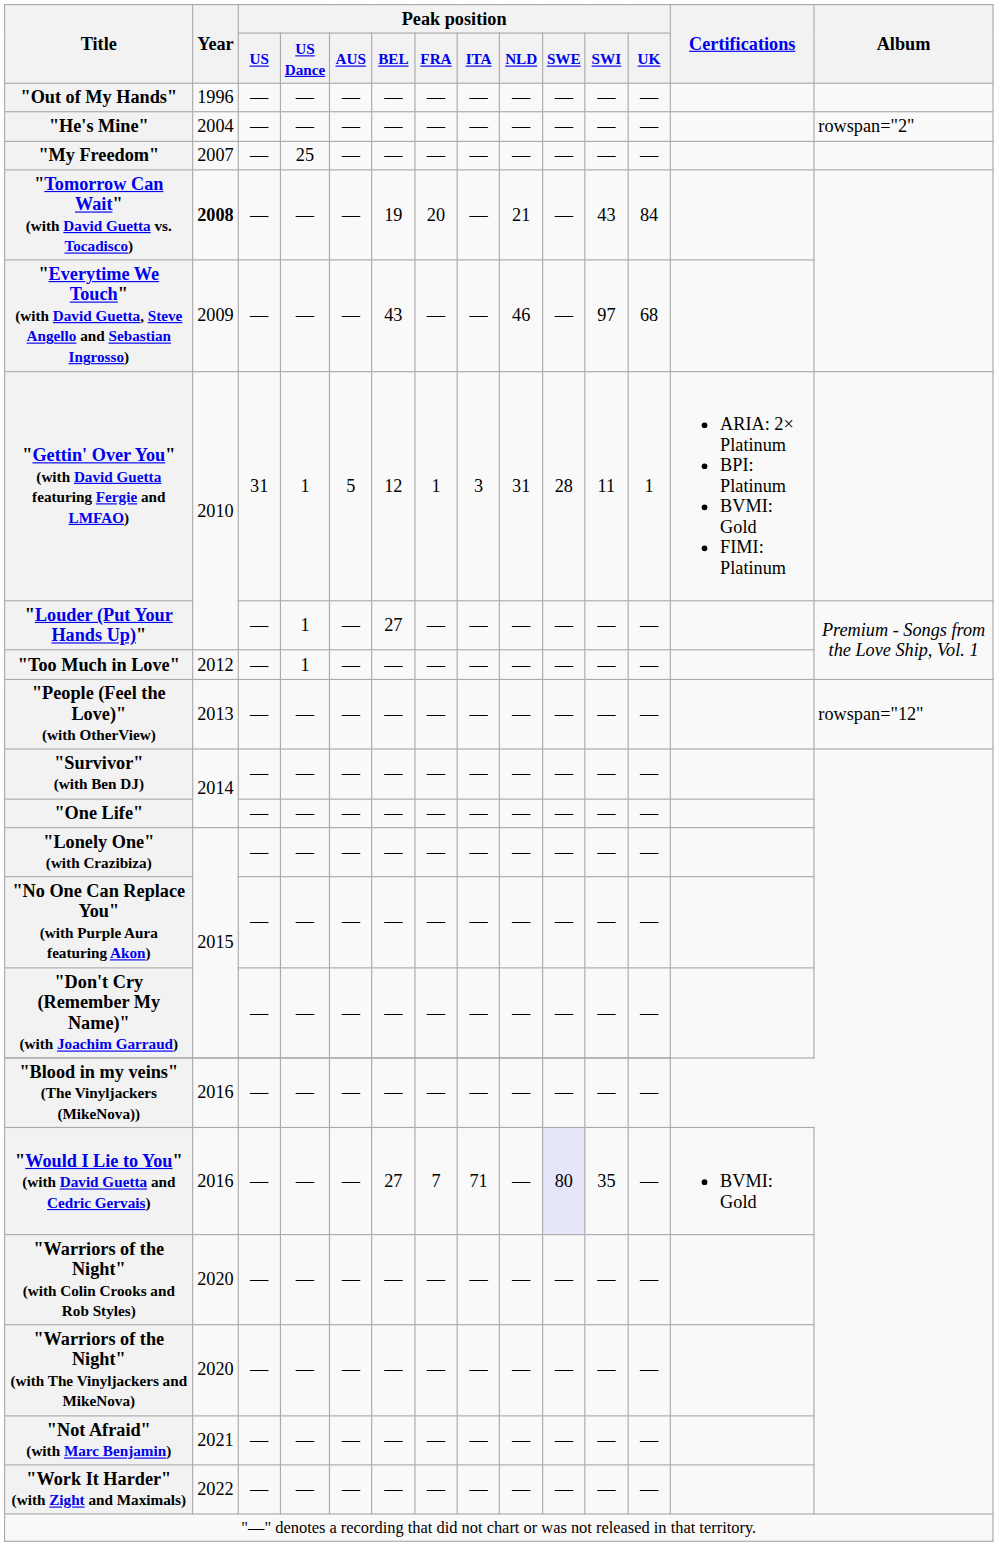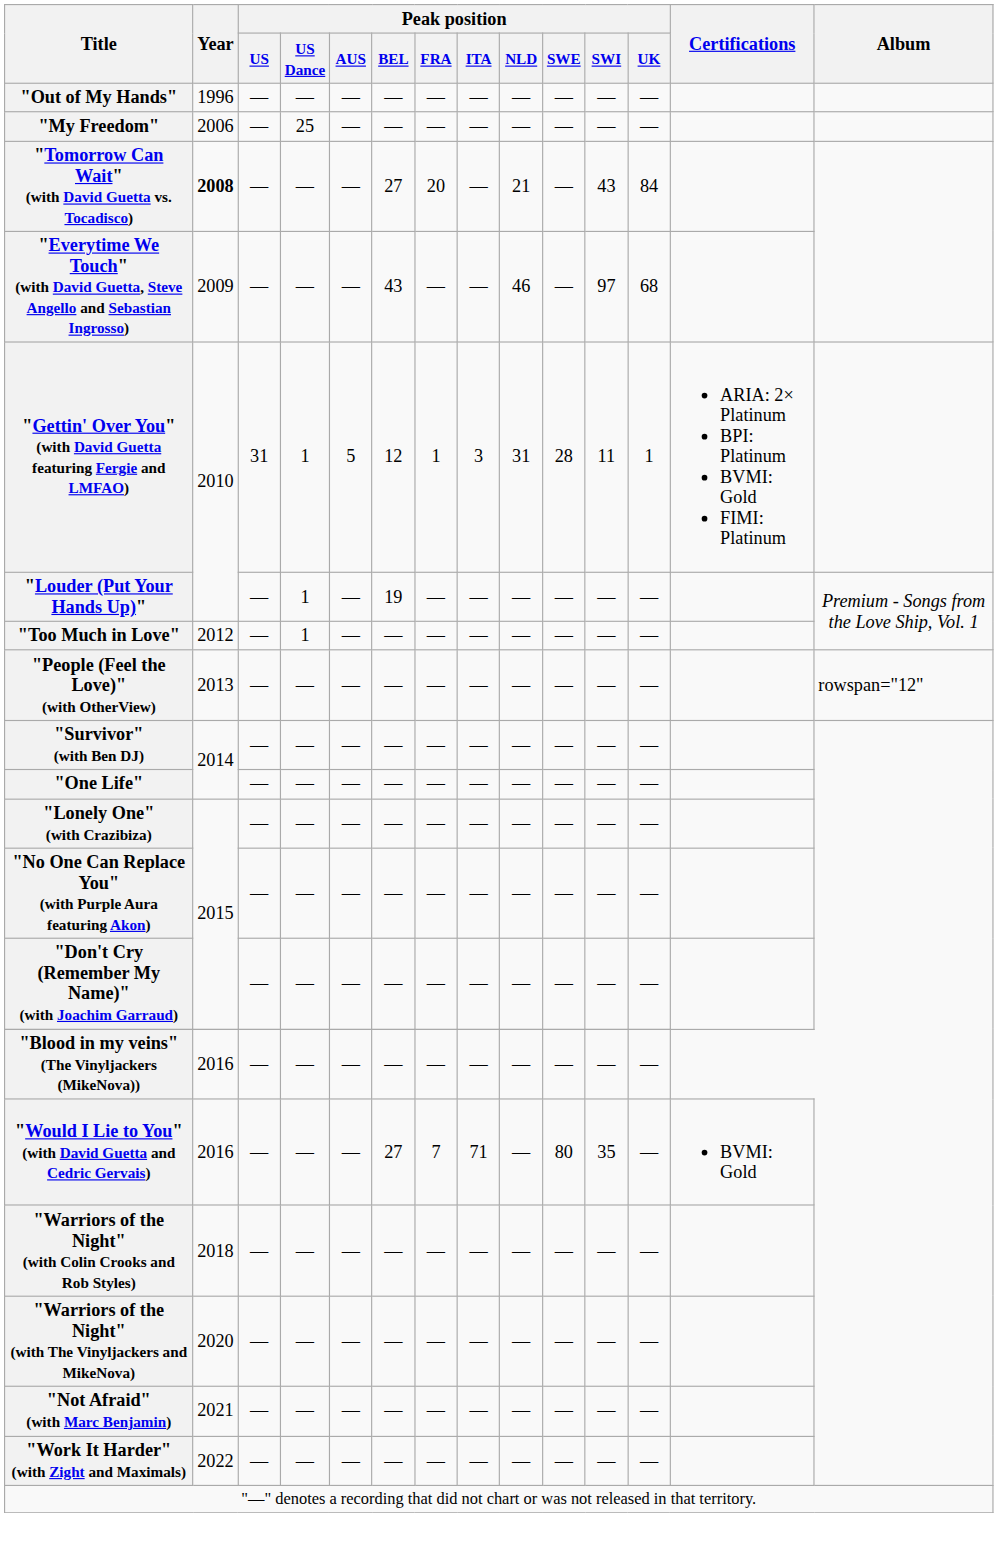- row: (99, 126)
(215, 155) 2007 -> (215, 126) 2006
(393, 214) 19 -> (393, 185) 27
(393, 625) 27 -> (393, 596) 19
(564, 1181) lavender background -> (564, 1152) no background
(215, 1279) 2020 -> (215, 1250) 2018
